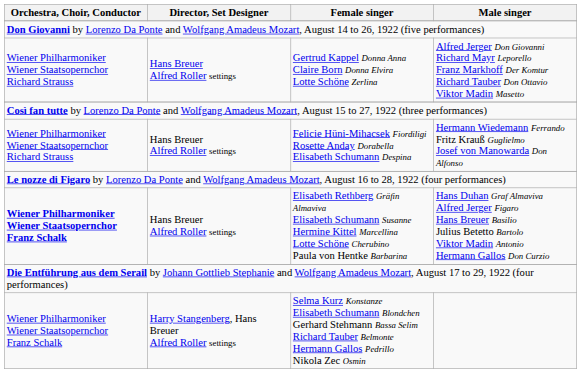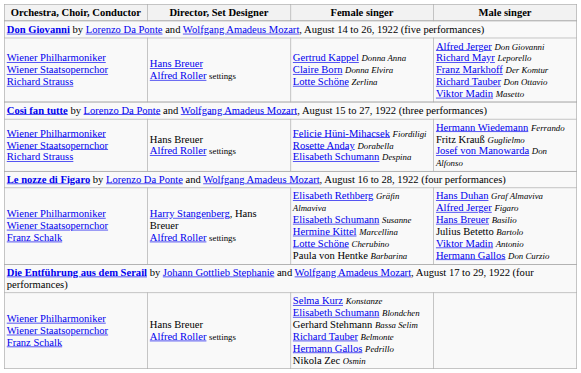(62, 226) bold -> (57, 226) normal
(193, 226) Hans Breuer Alfred Roller settings -> (203, 226) Harry Stangenberg, Hans Breuer Alfred Roller settings
(203, 330) Harry Stangenberg, Hans Breuer Alfred Roller settings -> (193, 330) Hans Breuer Alfred Roller settings
